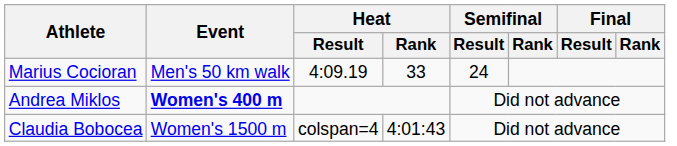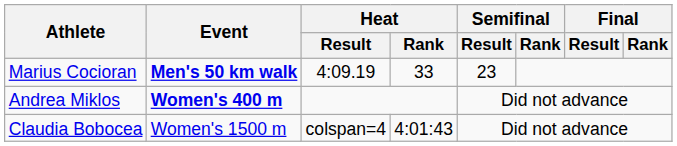(220, 73) normal -> (224, 73) bold
(479, 73) 24 -> (486, 73) 23
